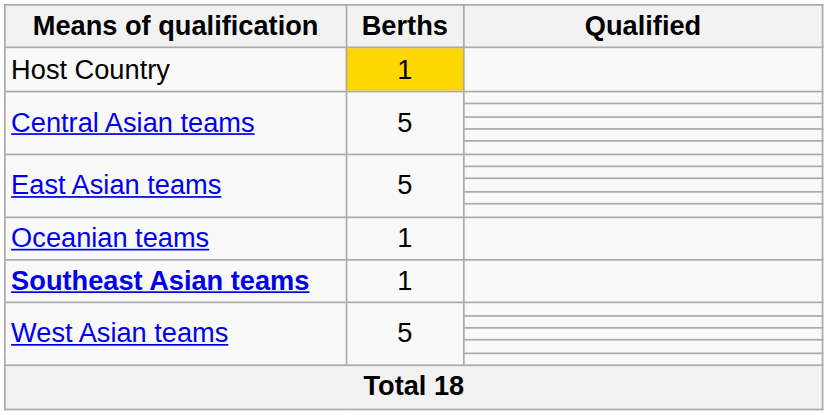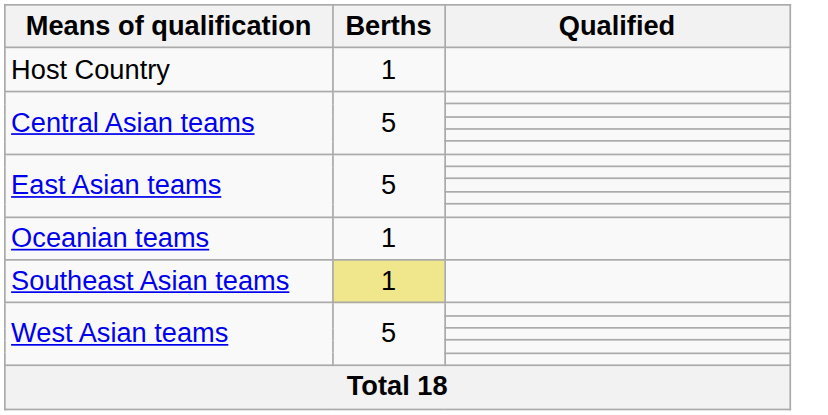(405, 69) gold background -> (389, 69) no background
(160, 280) bold -> (150, 280) normal
(405, 280) no background -> (389, 280) khaki background
